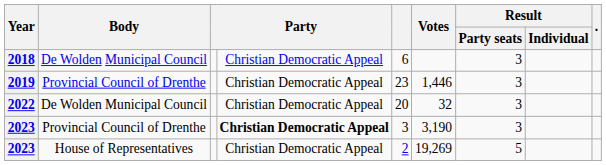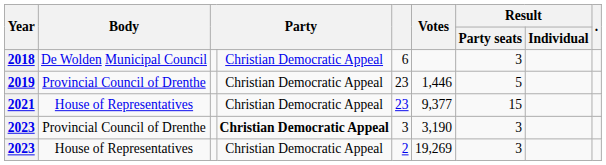(519, 83) 3 -> (519, 83) 5
+ row: (21, 105)
- row: (21, 105)
(519, 150) 5 -> (519, 150) 3
